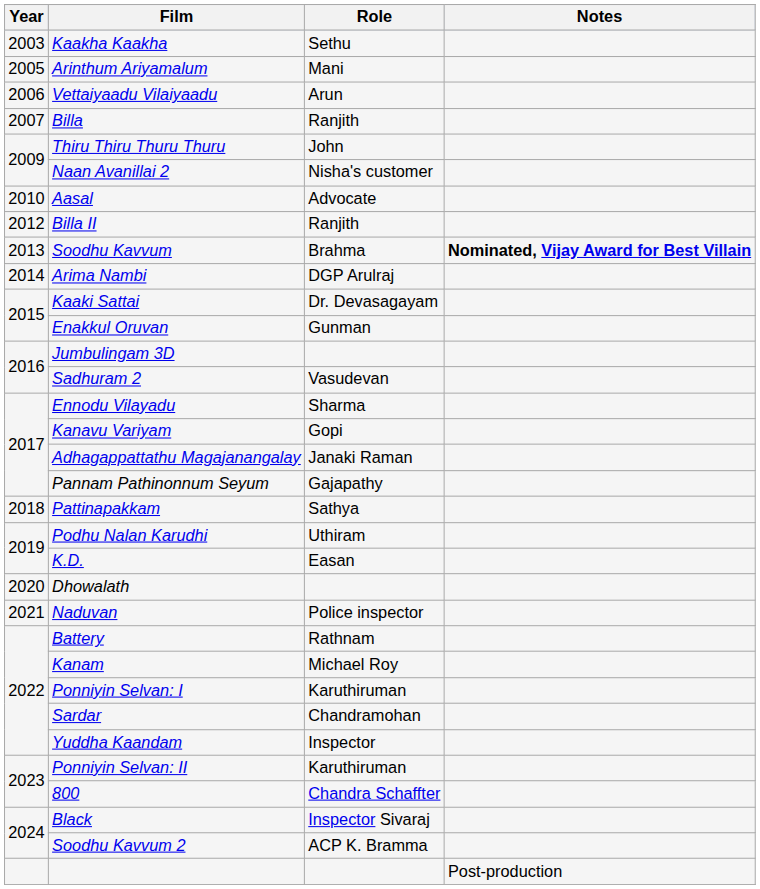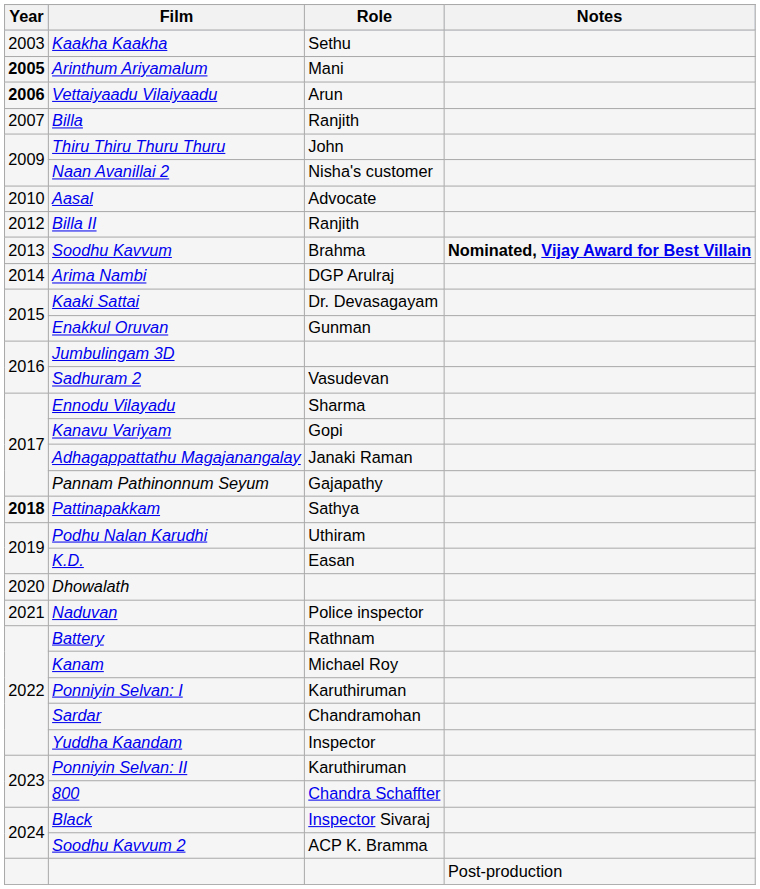(26, 69) normal -> (26, 69) bold
(26, 95) normal -> (26, 95) bold
(26, 509) normal -> (26, 509) bold
